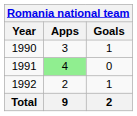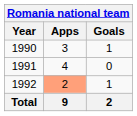(65, 66) lightgreen background -> (65, 66) no background
(65, 84) no background -> (65, 84) lightsalmon background
